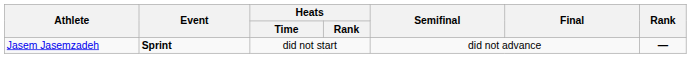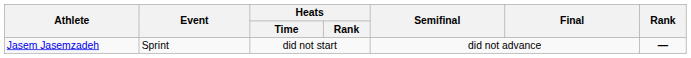(157, 46) bold -> (155, 46) normal
